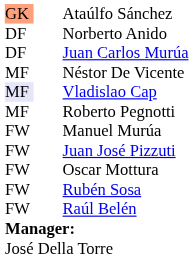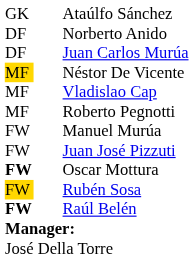(17, 13) lightsalmon background -> (17, 13) no background
(17, 72) no background -> (17, 72) gold background
(17, 91) lavender background -> (17, 91) no background
(17, 170) normal -> (18, 170) bold
(17, 189) no background -> (17, 189) gold background
(17, 209) normal -> (18, 209) bold
